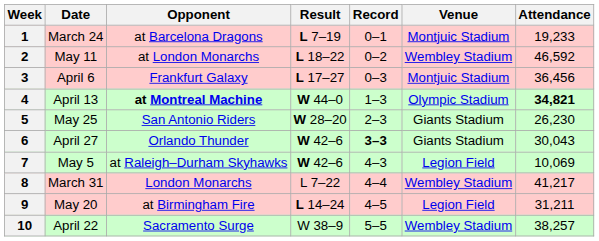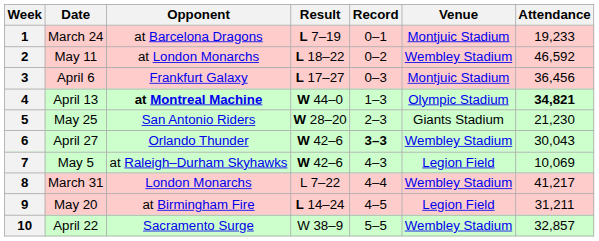(554, 120) 26,230 -> (554, 120) 21,230
(458, 141) Giants Stadium -> (458, 141) Wembley Stadium
(554, 225) 38,257 -> (554, 225) 32,857
